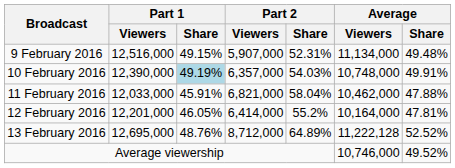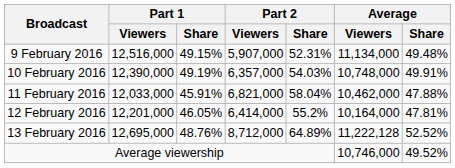(201, 73) lightblue background -> (201, 73) no background
